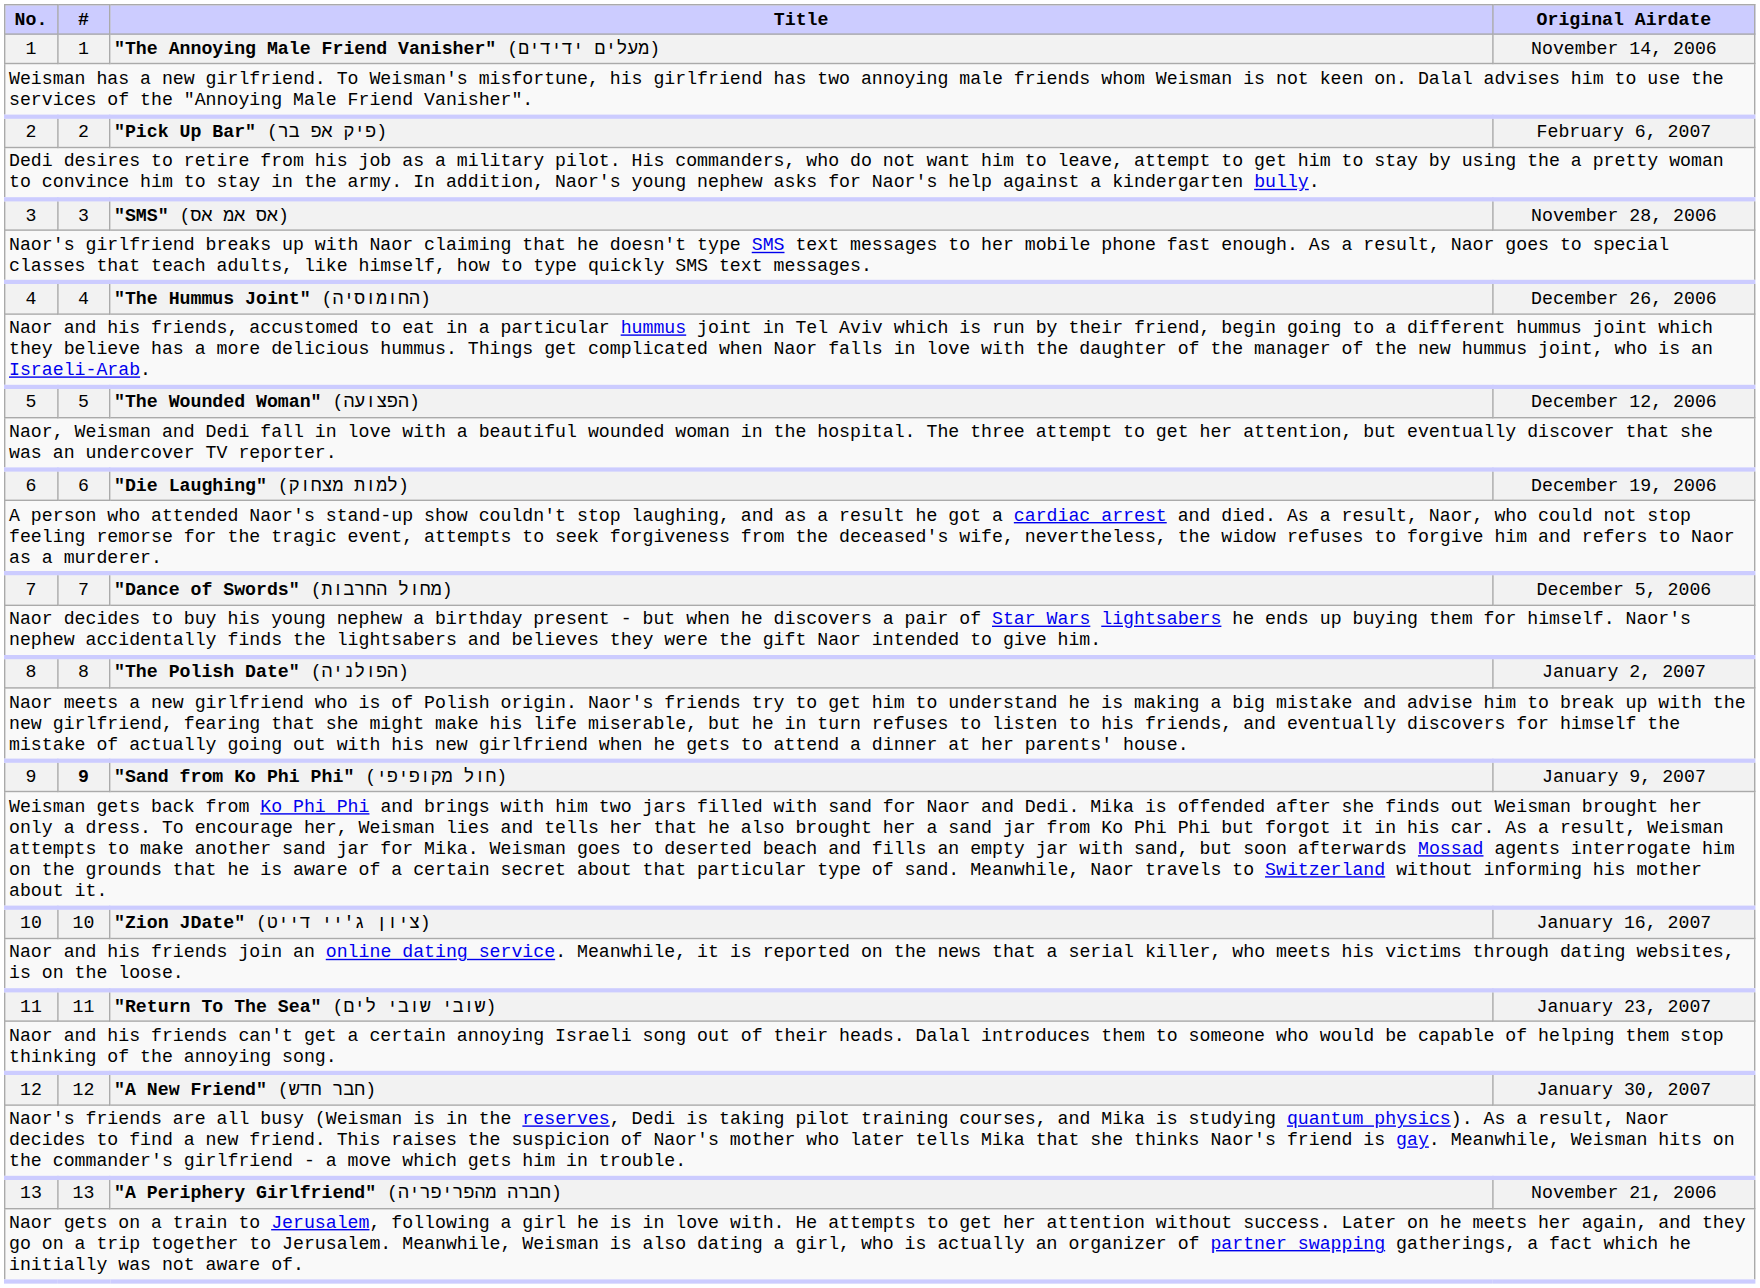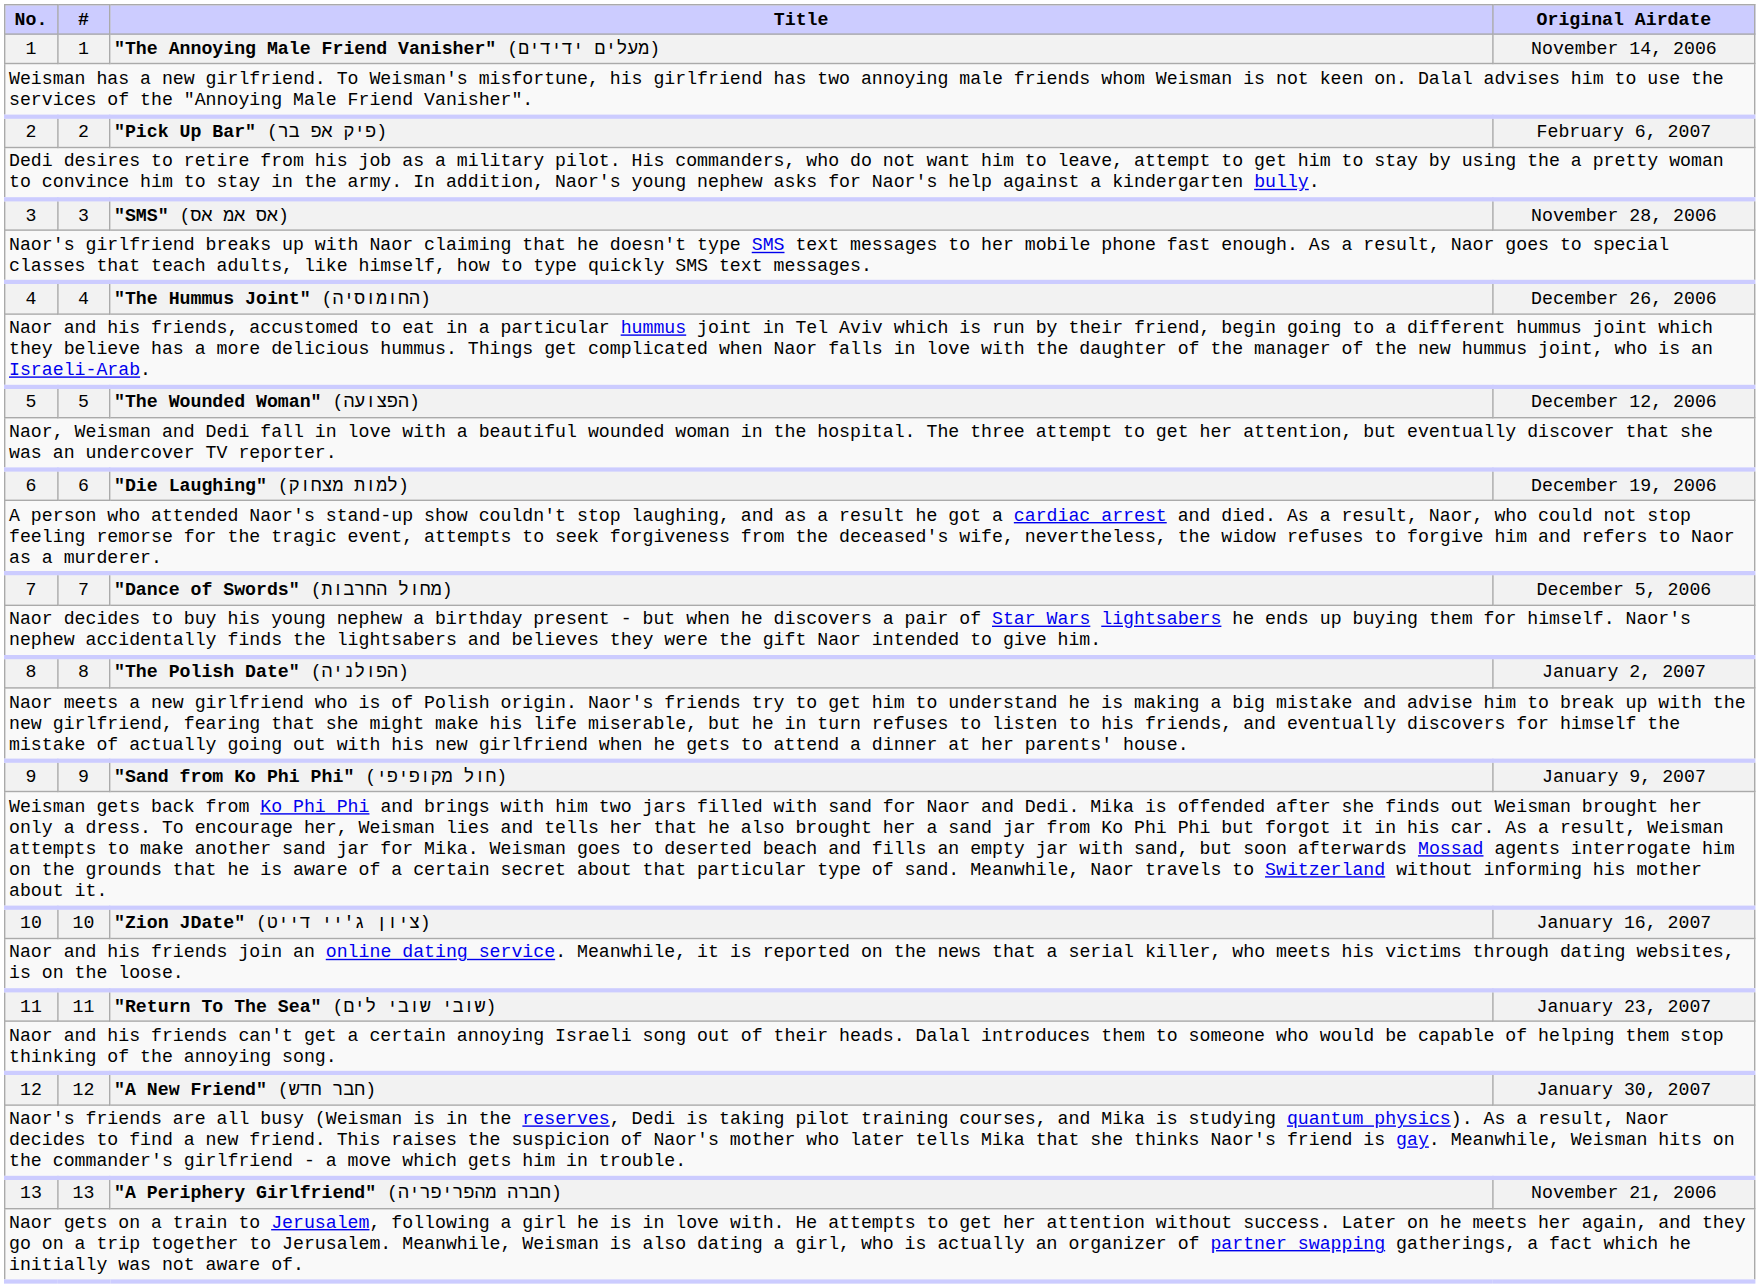(83, 777) bold -> (83, 777) normal
